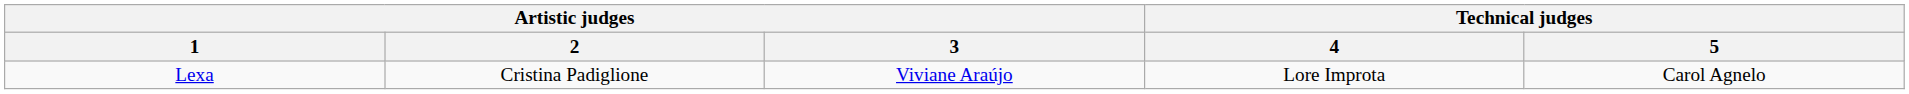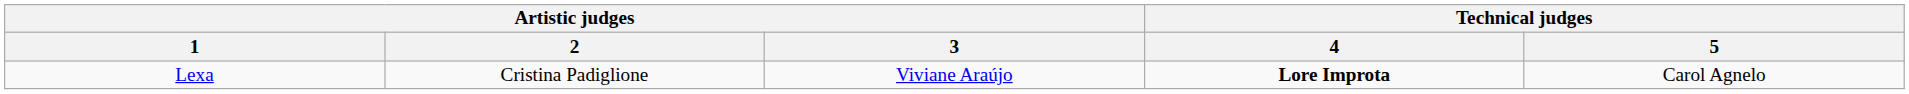(1334, 74) normal -> (1334, 74) bold
